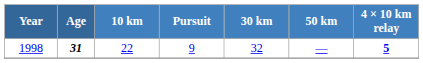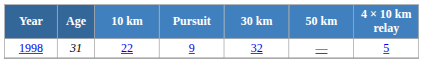(76, 48) bold -> (76, 48) normal
(386, 48) bold -> (386, 48) normal
